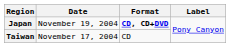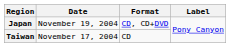(145, 23) bold -> (145, 23) normal
